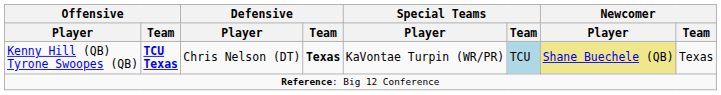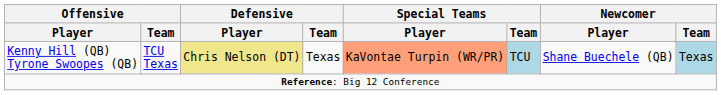(161, 58) bold -> (161, 58) normal
(242, 58) no background -> (242, 58) khaki background
(323, 58) bold -> (323, 58) normal
(425, 58) no background -> (425, 58) lightsalmon background
(608, 58) khaki background -> (608, 58) no background
(696, 58) no background -> (696, 58) lightblue background
